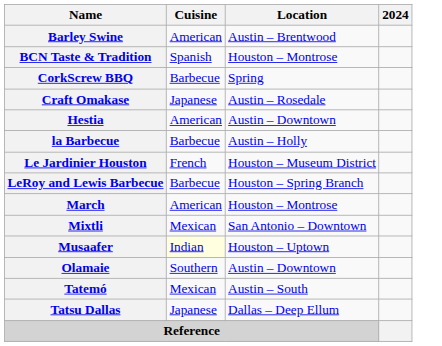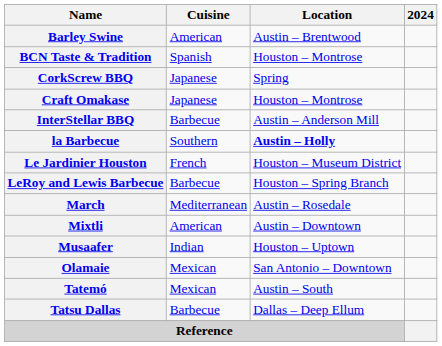(195, 78) Barbecue -> (193, 78) Japanese
(277, 99) Austin – Rosedale -> (308, 99) Houston – Montrose
- row: (85, 120)
+ row: (85, 120)
(195, 141) Barbecue -> (194, 141) Southern
(268, 141) normal -> (294, 141) bold
(196, 204) American -> (208, 204) Mediterranean
(283, 204) Houston – Montrose -> (302, 204) Austin – Rosedale
(193, 225) Mexican -> (196, 225) American
(297, 225) San Antonio – Downtown -> (307, 225) Austin – Downtown
(187, 246) lightyellow background -> (187, 246) no background
(194, 267) Southern -> (193, 267) Mexican
(282, 267) Austin – Downtown -> (322, 267) San Antonio – Downtown
(193, 309) Japanese -> (195, 309) Barbecue
